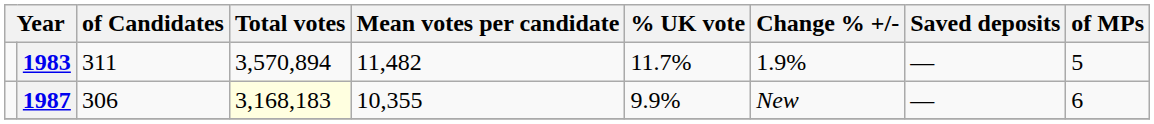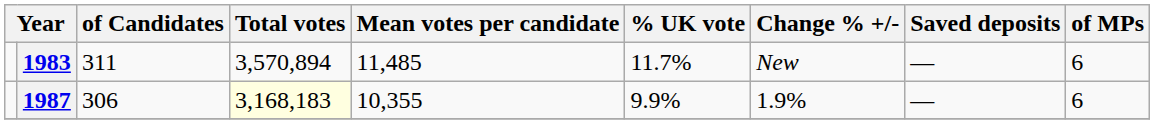(389, 61) 11,482 -> (389, 61) 11,485
(781, 61) 1.9% -> (778, 61) New
(1077, 61) 5 -> (1077, 61) 6
(778, 99) New -> (781, 99) 1.9%
